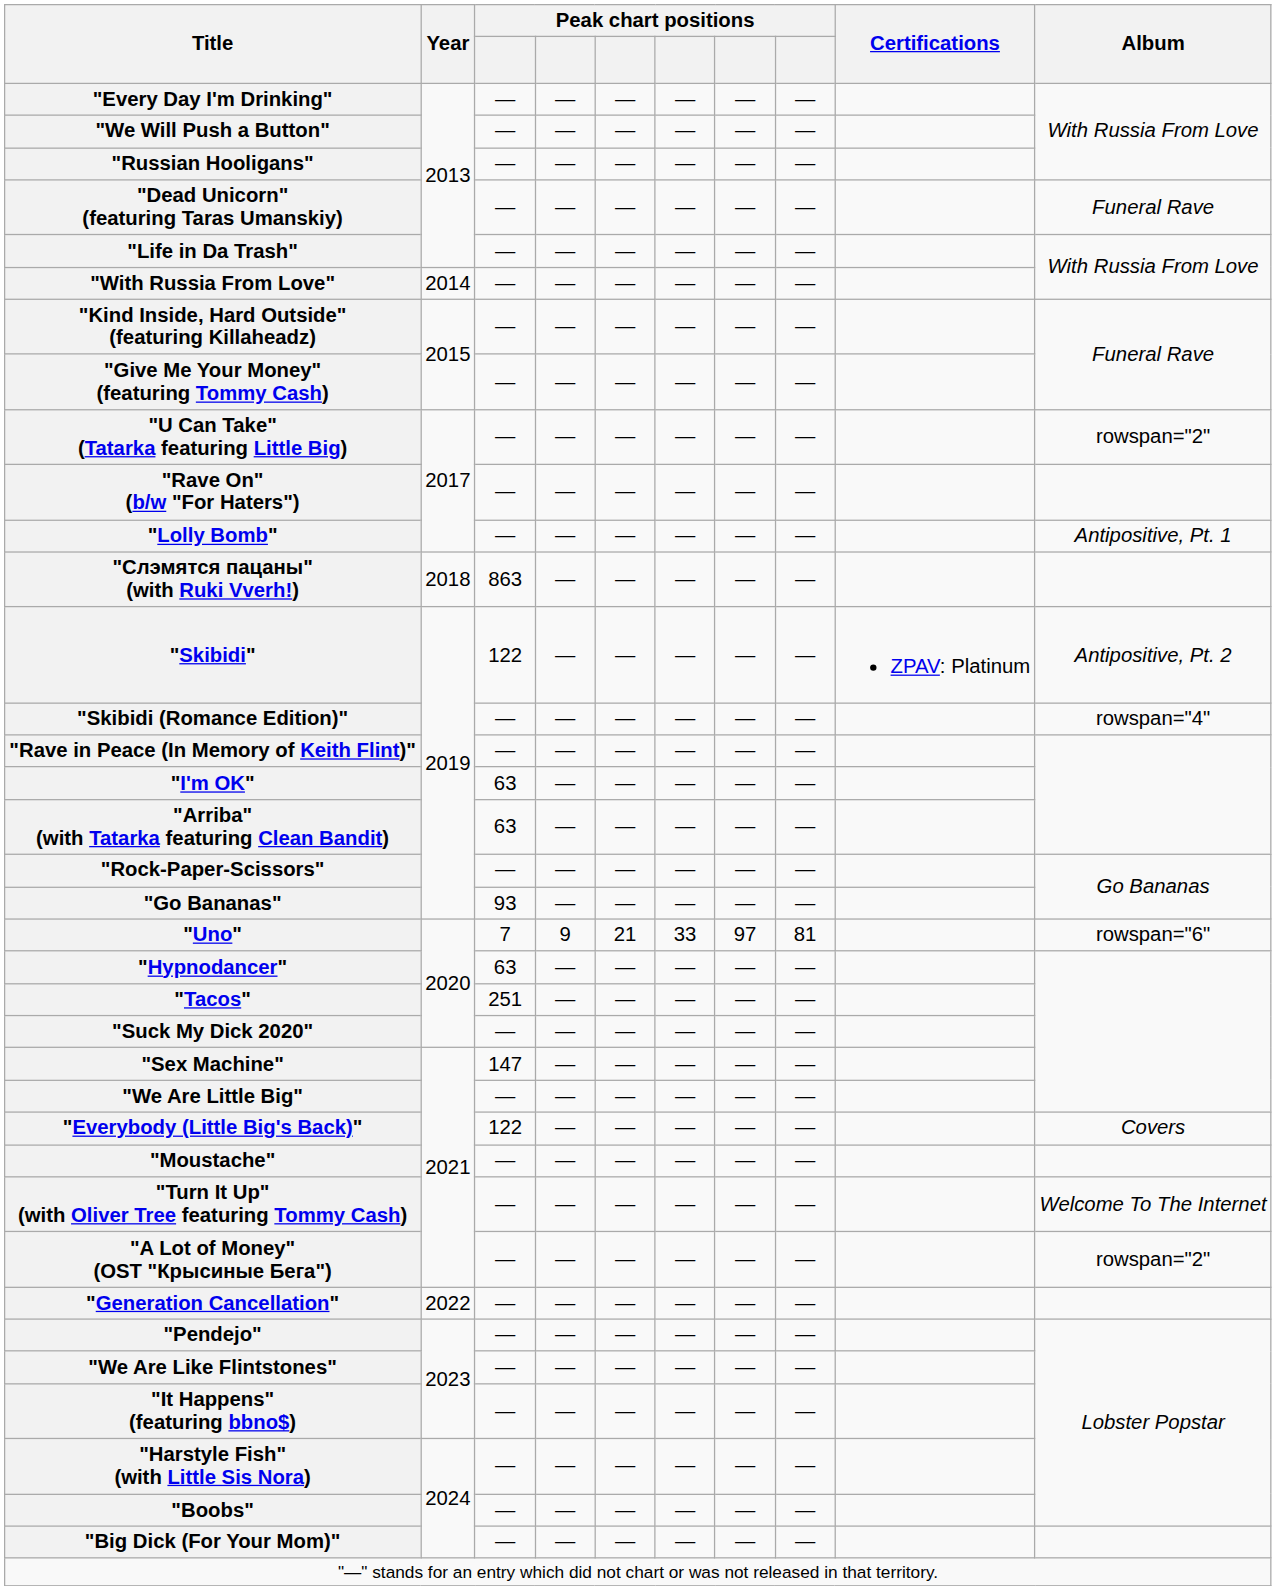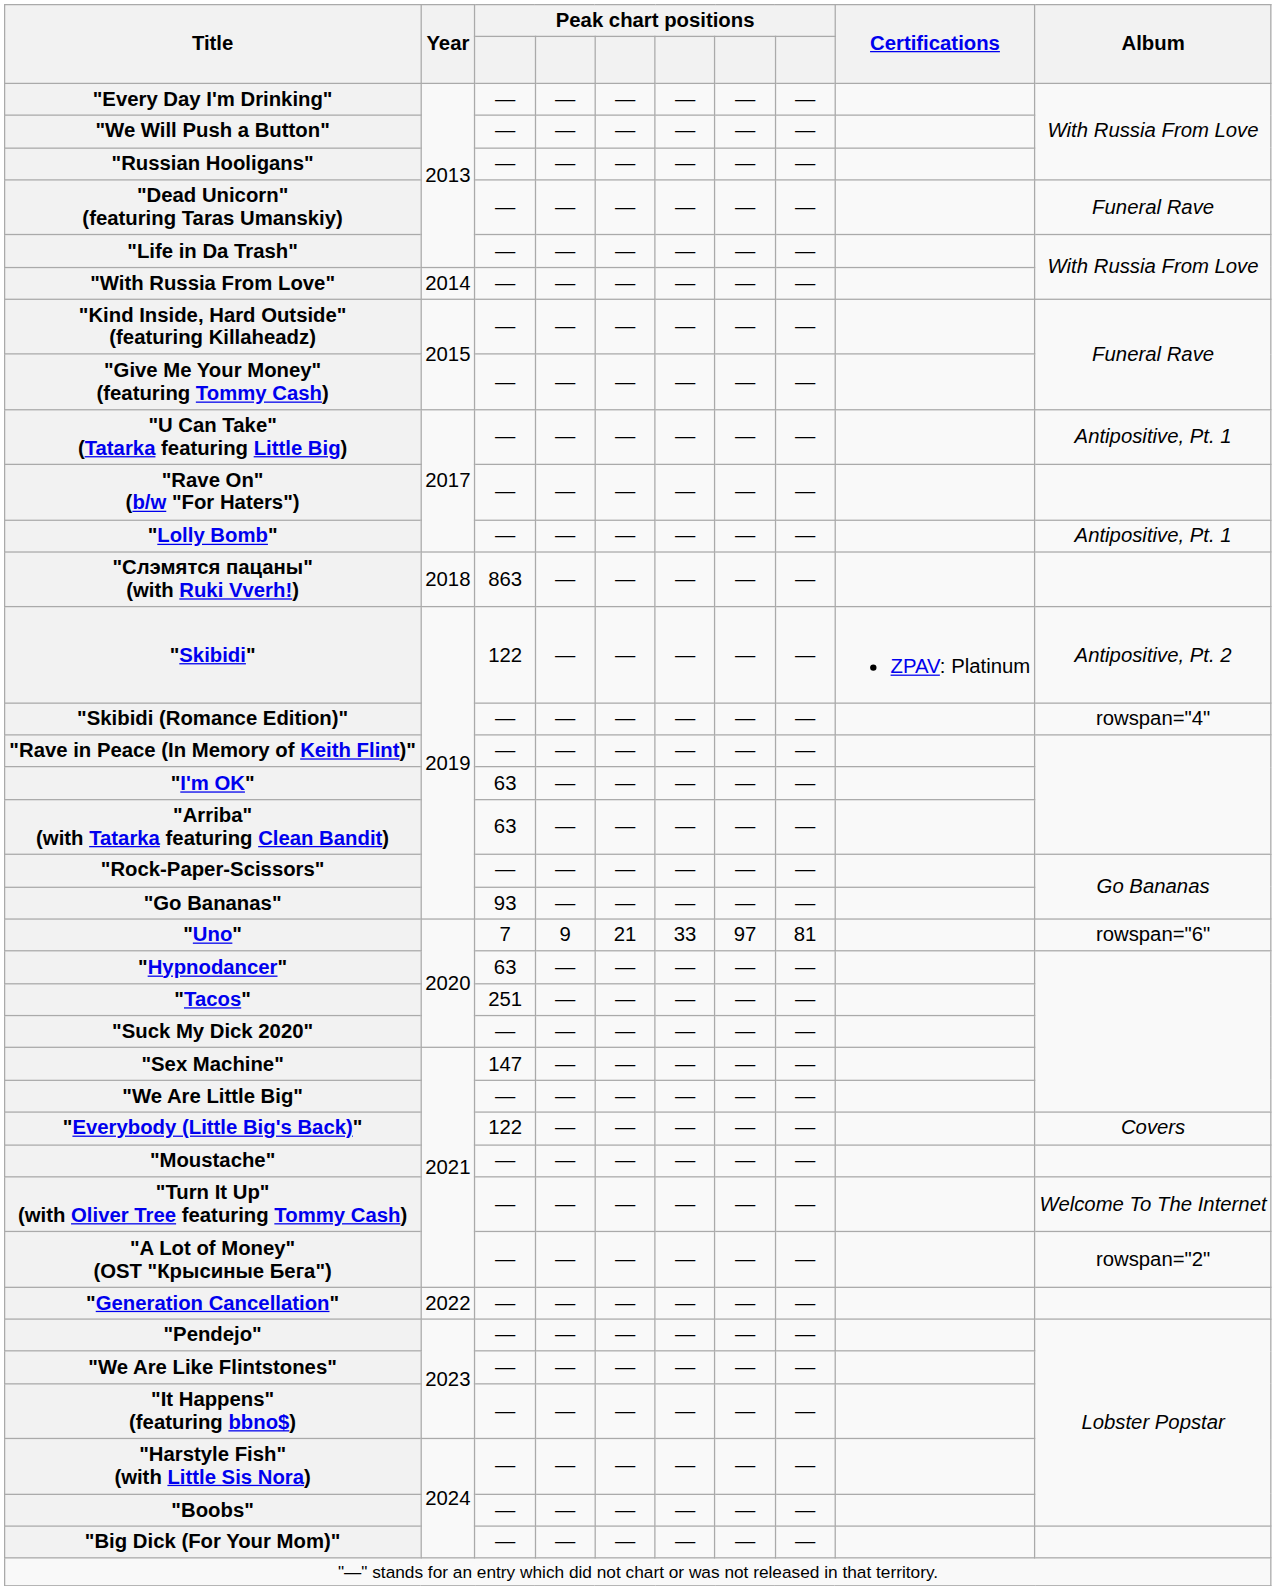(1153, 436) rowspan="2" -> (1153, 436) Antipositive, Pt. 1
